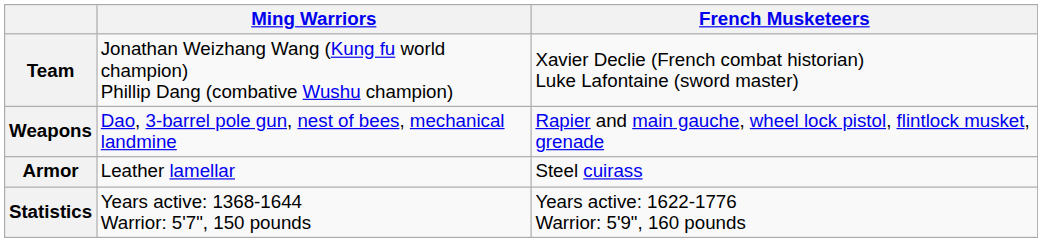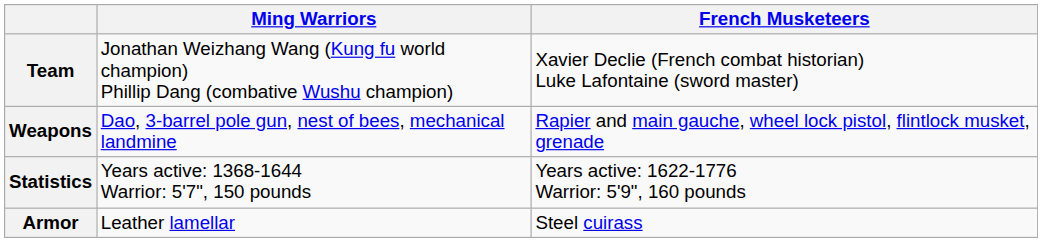rows swapped: (51, 171) <-> (51, 211)
